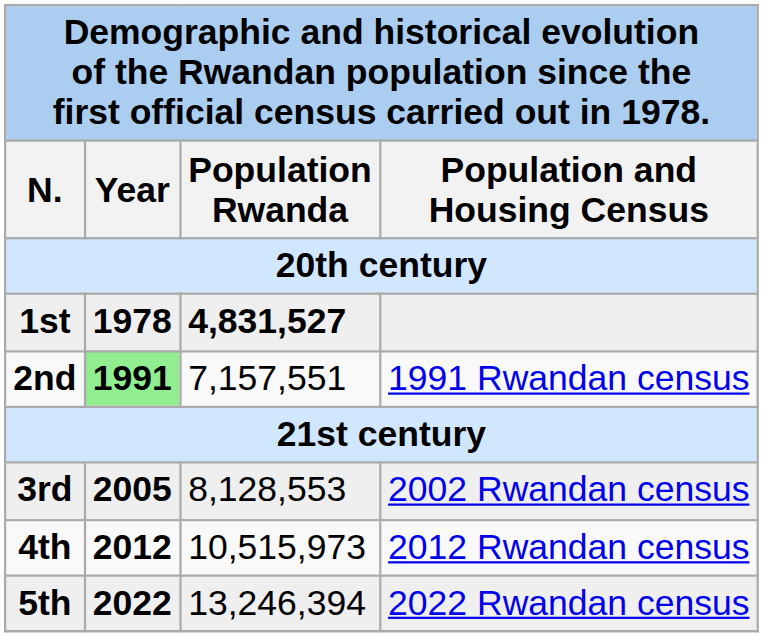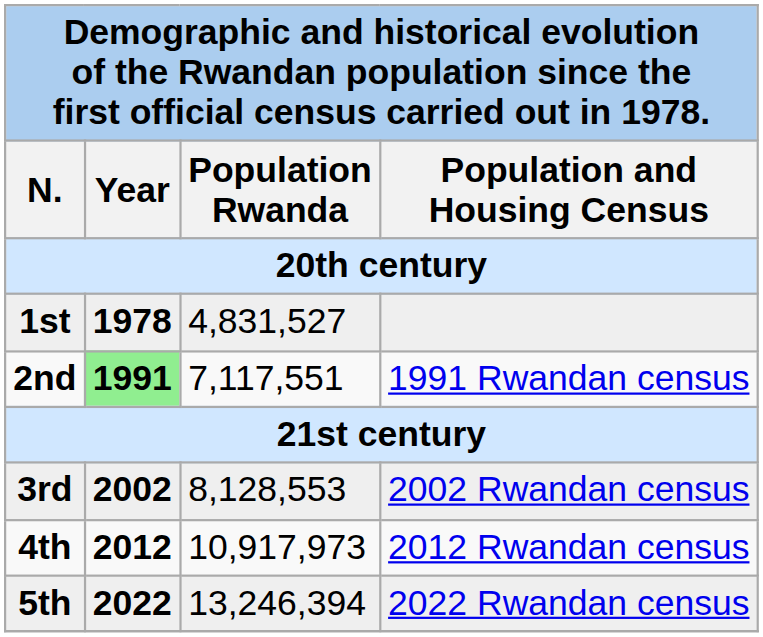(267, 321) bold -> (267, 321) normal
(267, 377) 7,157,551 -> (266, 377) 7,117,551
(132, 490) 2005 -> (132, 490) 2002
(277, 546) 10,515,973 -> (277, 546) 10,917,973
